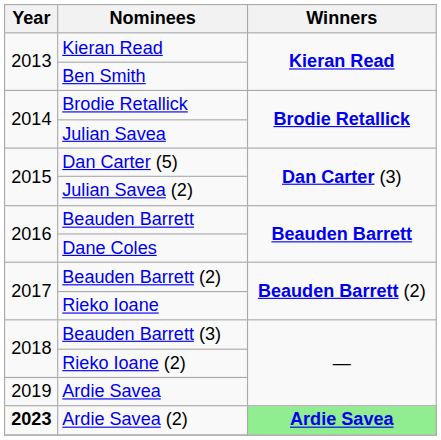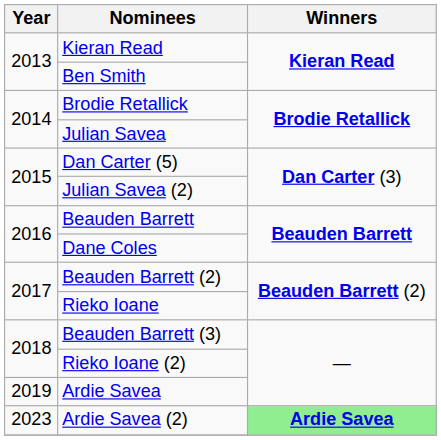(31, 420) bold -> (31, 420) normal
